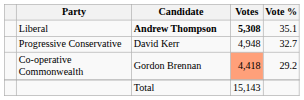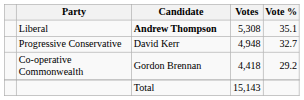(249, 28) bold -> (249, 28) normal
(249, 66) lightsalmon background -> (249, 66) no background
